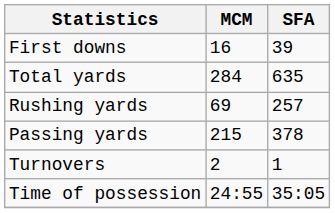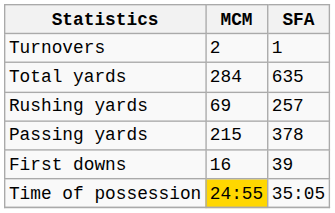rows swapped: (68, 48) <-> (57, 164)
(237, 193) no background -> (237, 193) gold background
